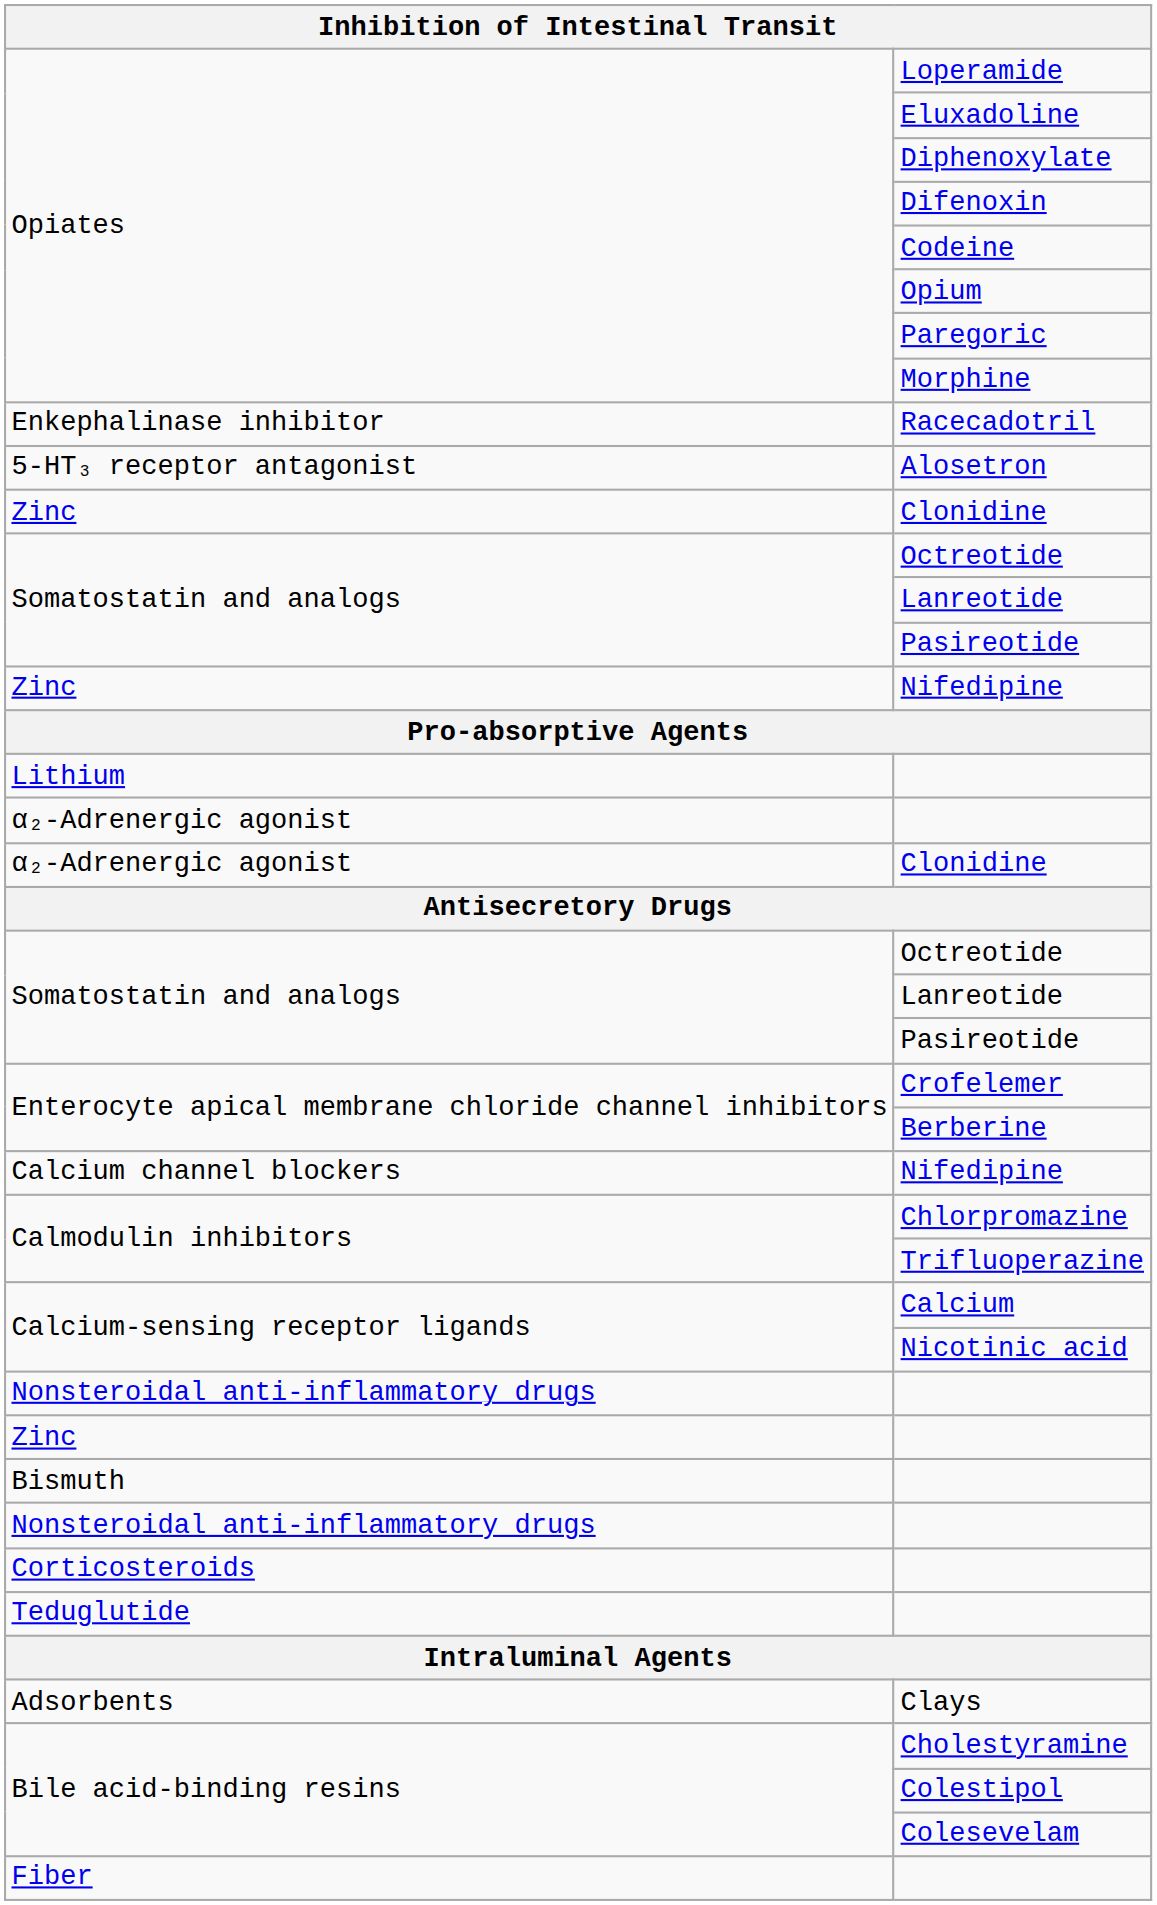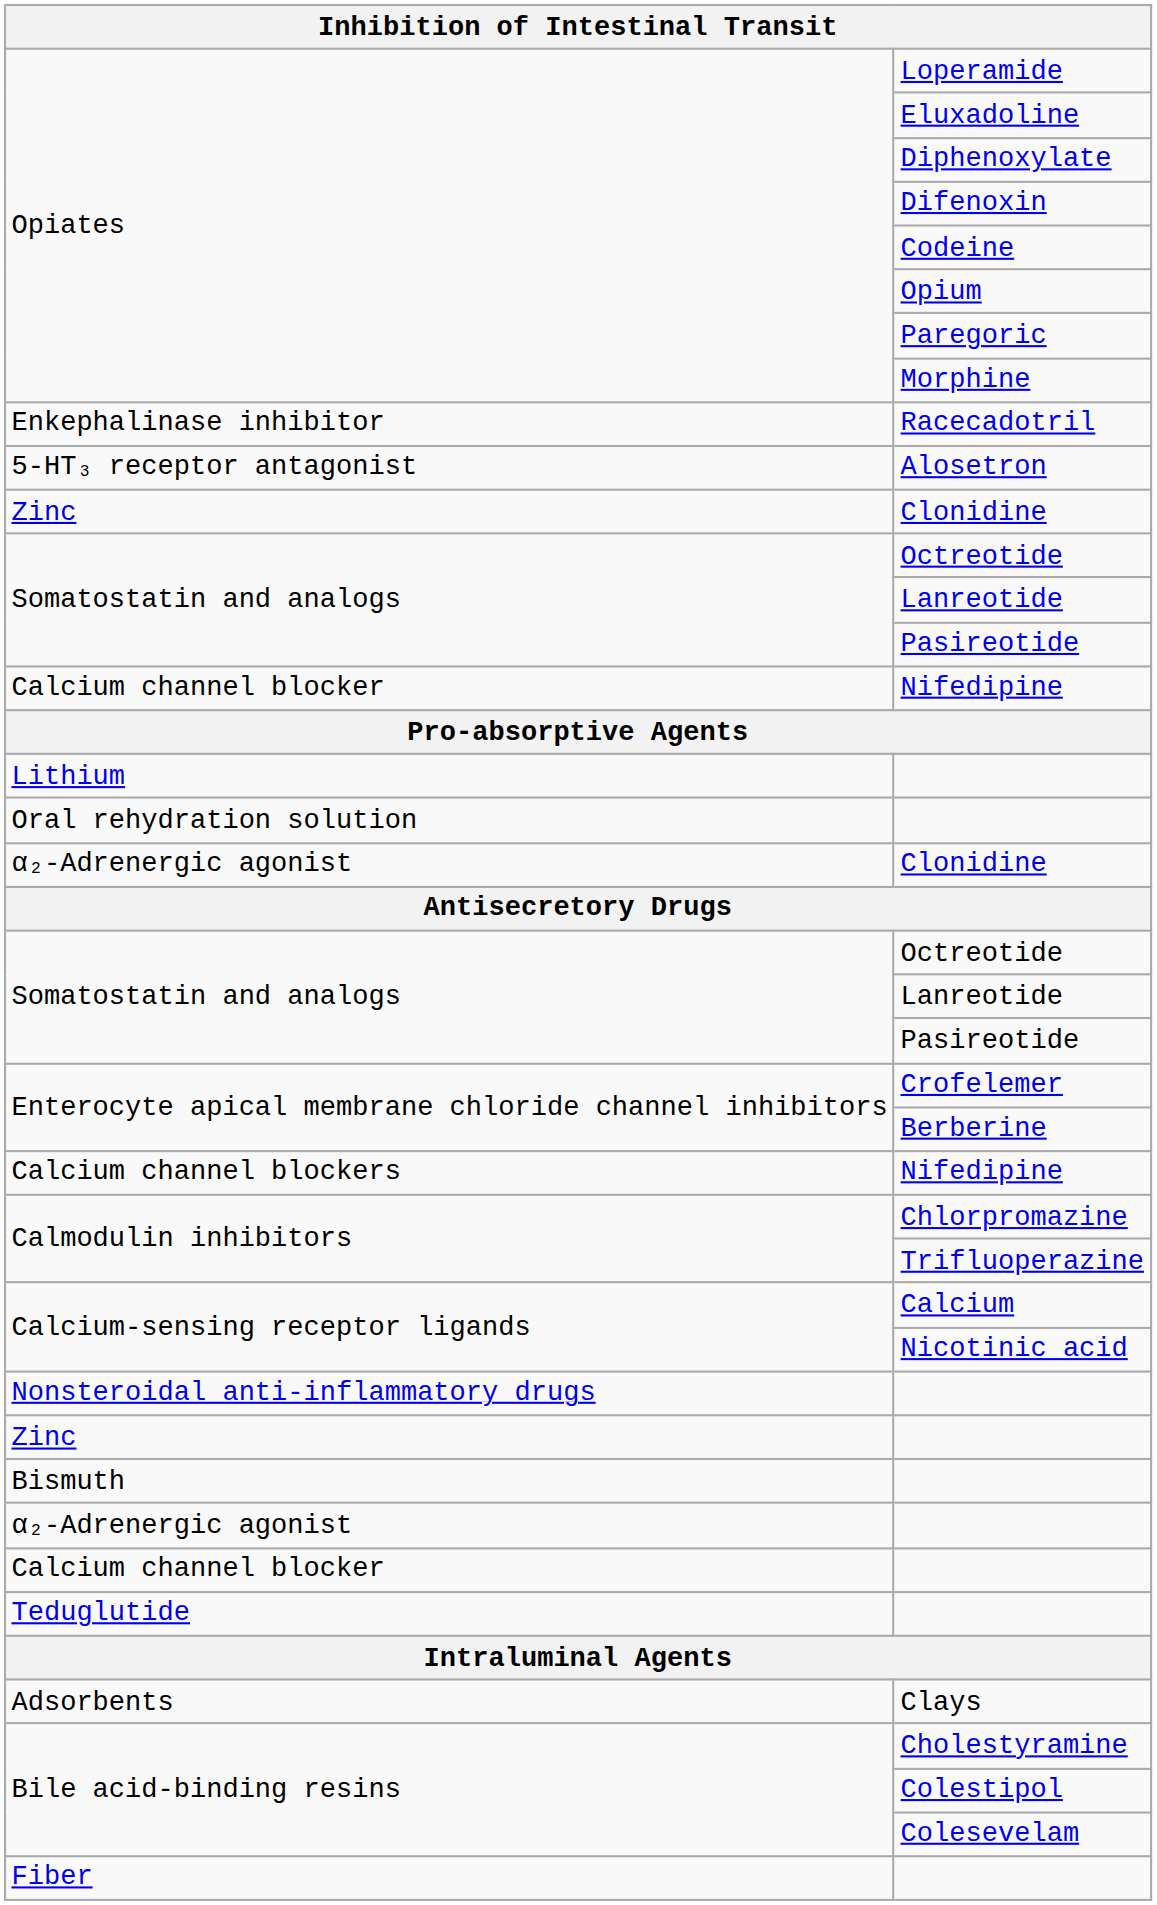(44, 688) Zinc -> (198, 688) Calcium channel blocker
(182, 820) α₂-Adrenergic agonist -> (214, 820) Oral rehydration solution
(304, 1525) Nonsteroidal anti-inflammatory drugs -> (182, 1525) α₂-Adrenergic agonist
(133, 1570) Corticosteroids -> (198, 1570) Calcium channel blocker
